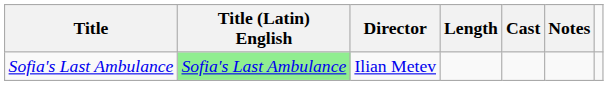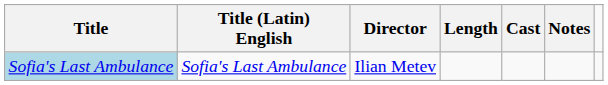(91, 66) no background -> (91, 66) lightblue background
(264, 66) lightgreen background -> (264, 66) no background
